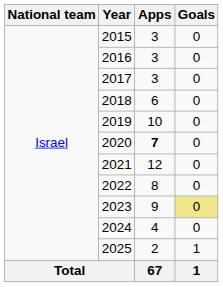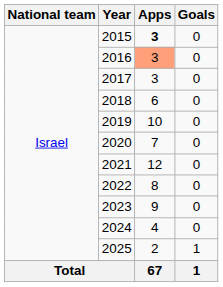(155, 36) normal -> (155, 36) bold
(155, 57) no background -> (155, 57) lightsalmon background
(155, 143) bold -> (155, 143) normal
(196, 206) khaki background -> (196, 206) no background
